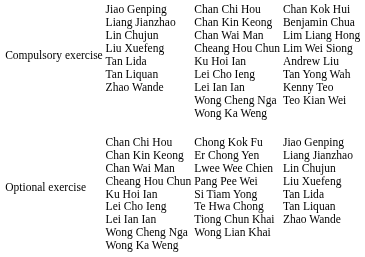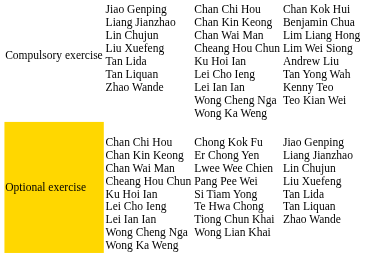(46, 187) no background -> (46, 187) gold background
